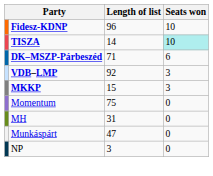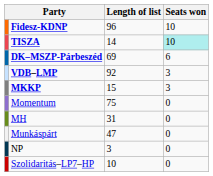(111, 57) 71 -> (111, 57) 69
+ row: (53, 164)
